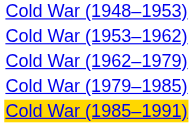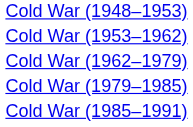(97, 110) gold background -> (97, 110) no background
